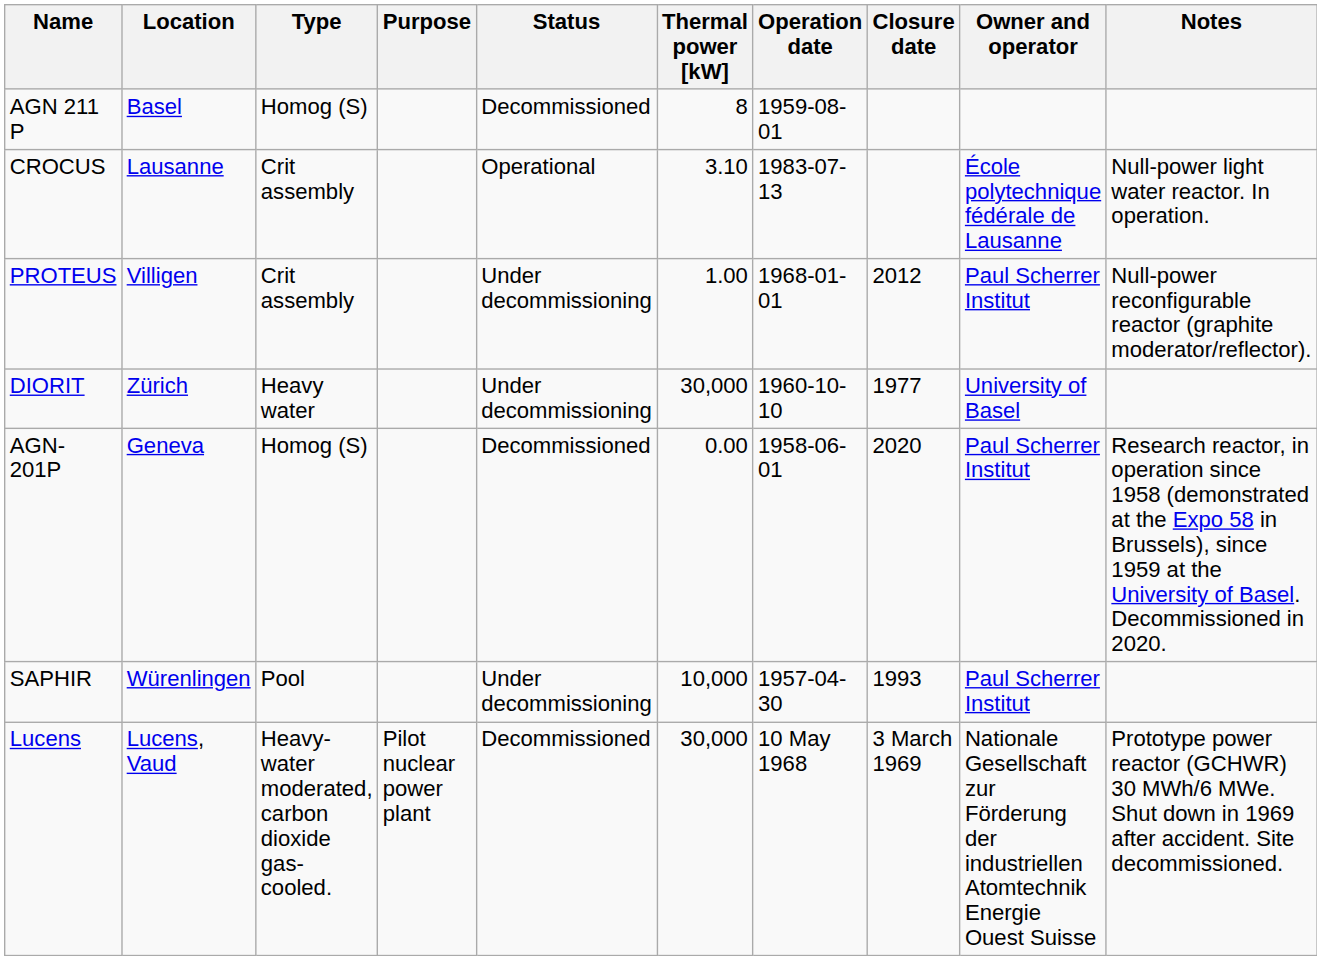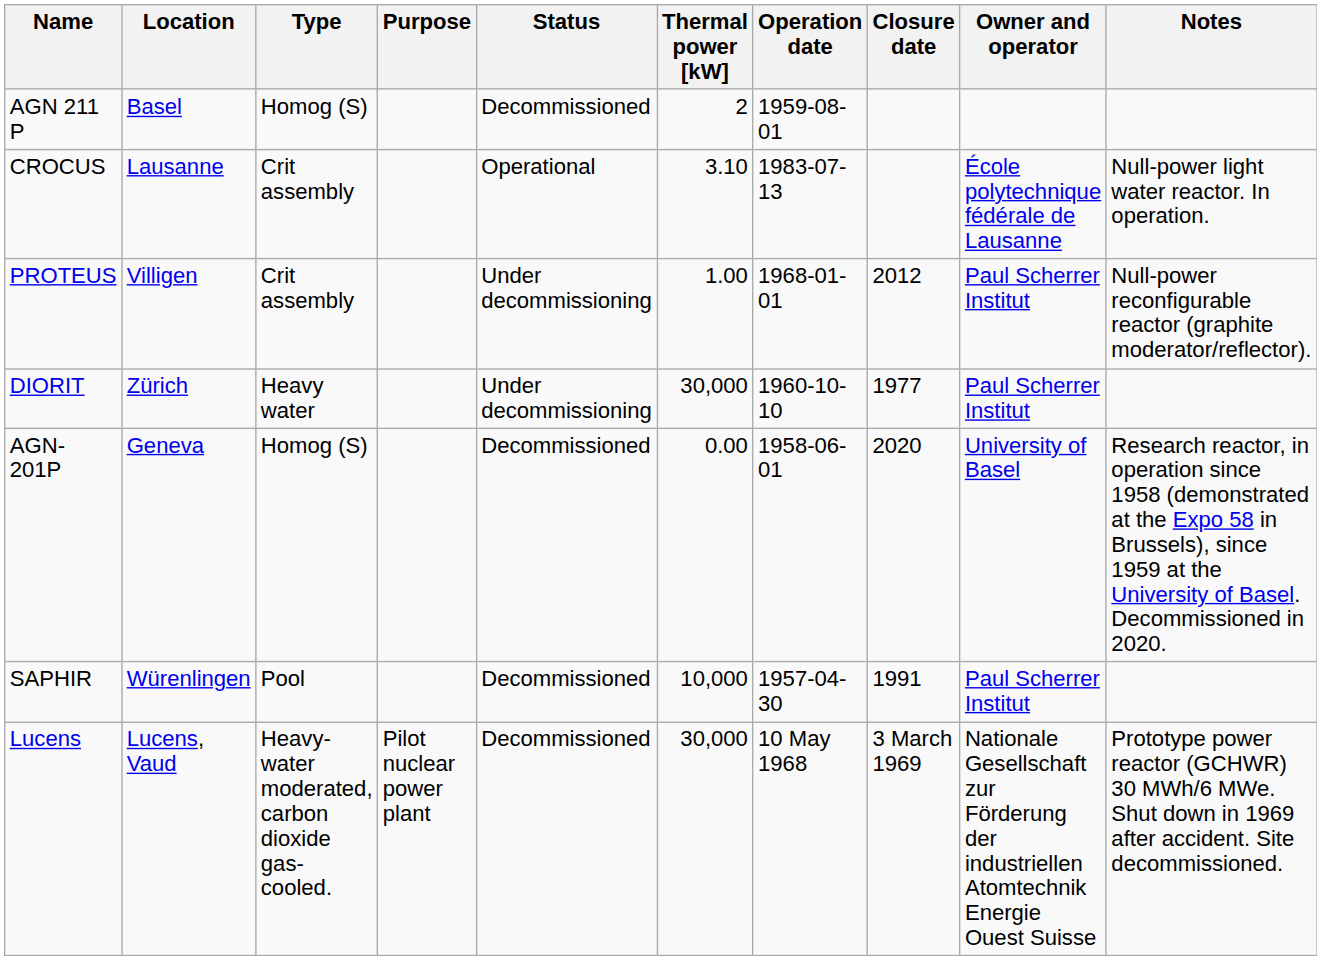(742, 106) 8 -> (742, 106) 2
(1026, 398) University of Basel -> (1032, 398) Paul Scherrer Institut
(1032, 457) Paul Scherrer Institut -> (1026, 457) University of Basel
(567, 691) Under decommissioning -> (566, 679) Decommissioned
(897, 679) 1993 -> (897, 679) 1991
